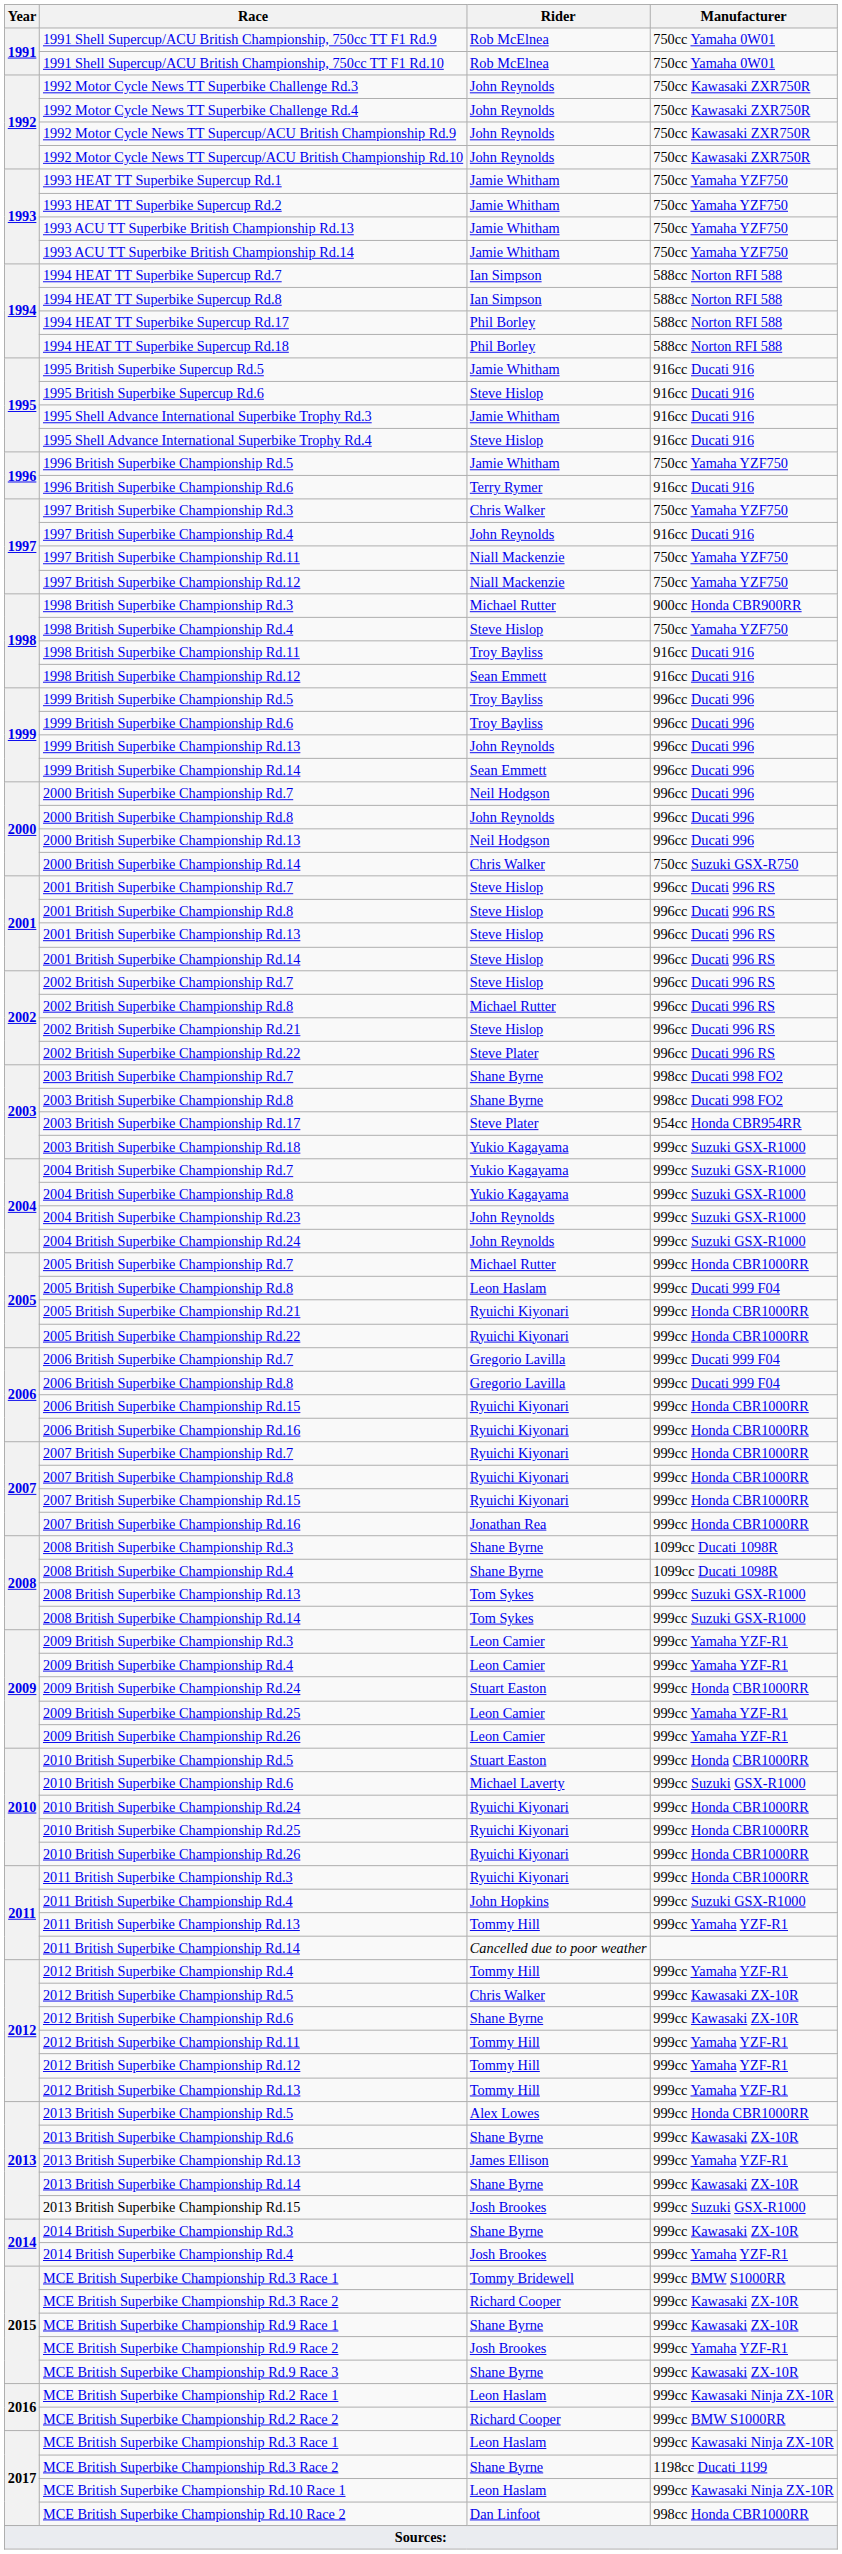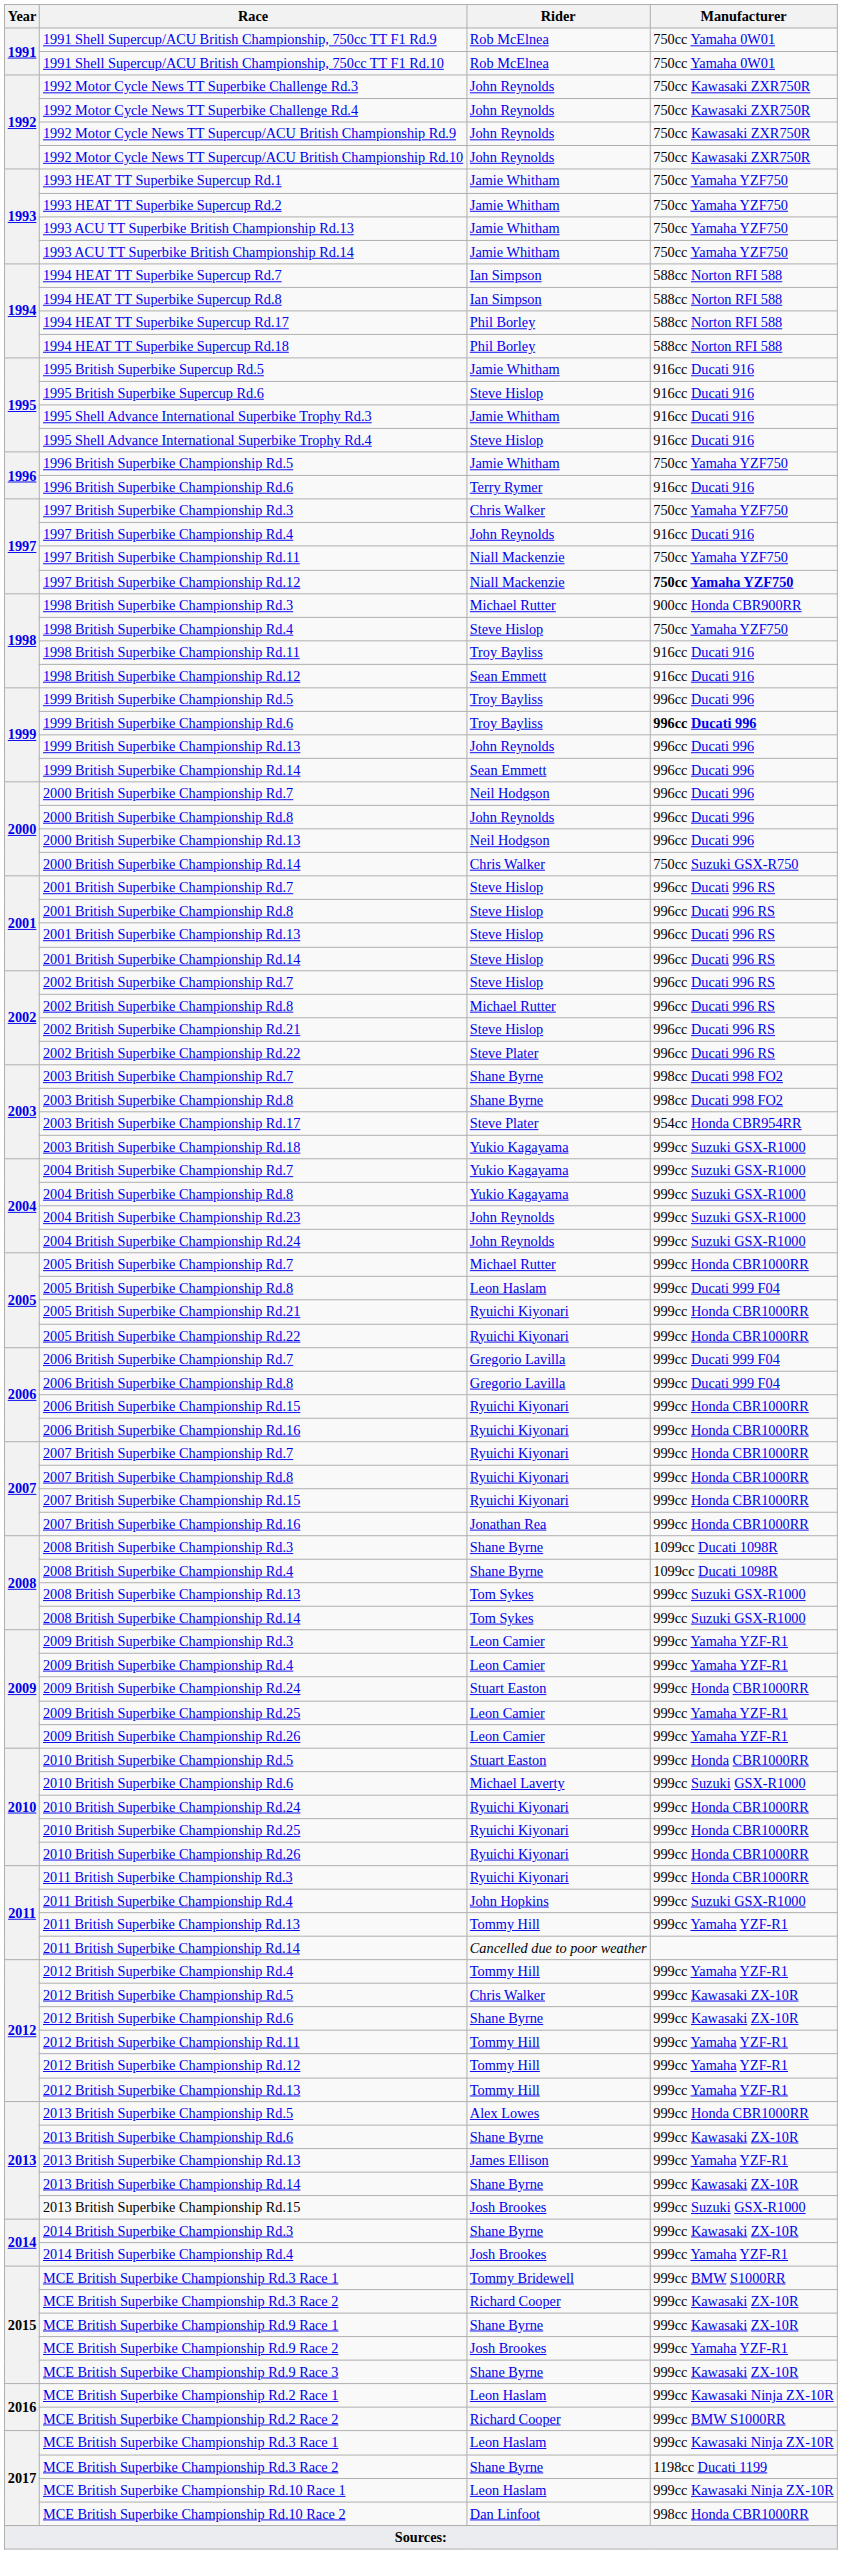(721, 581) normal -> (723, 581) bold
(704, 723) normal -> (705, 723) bold
